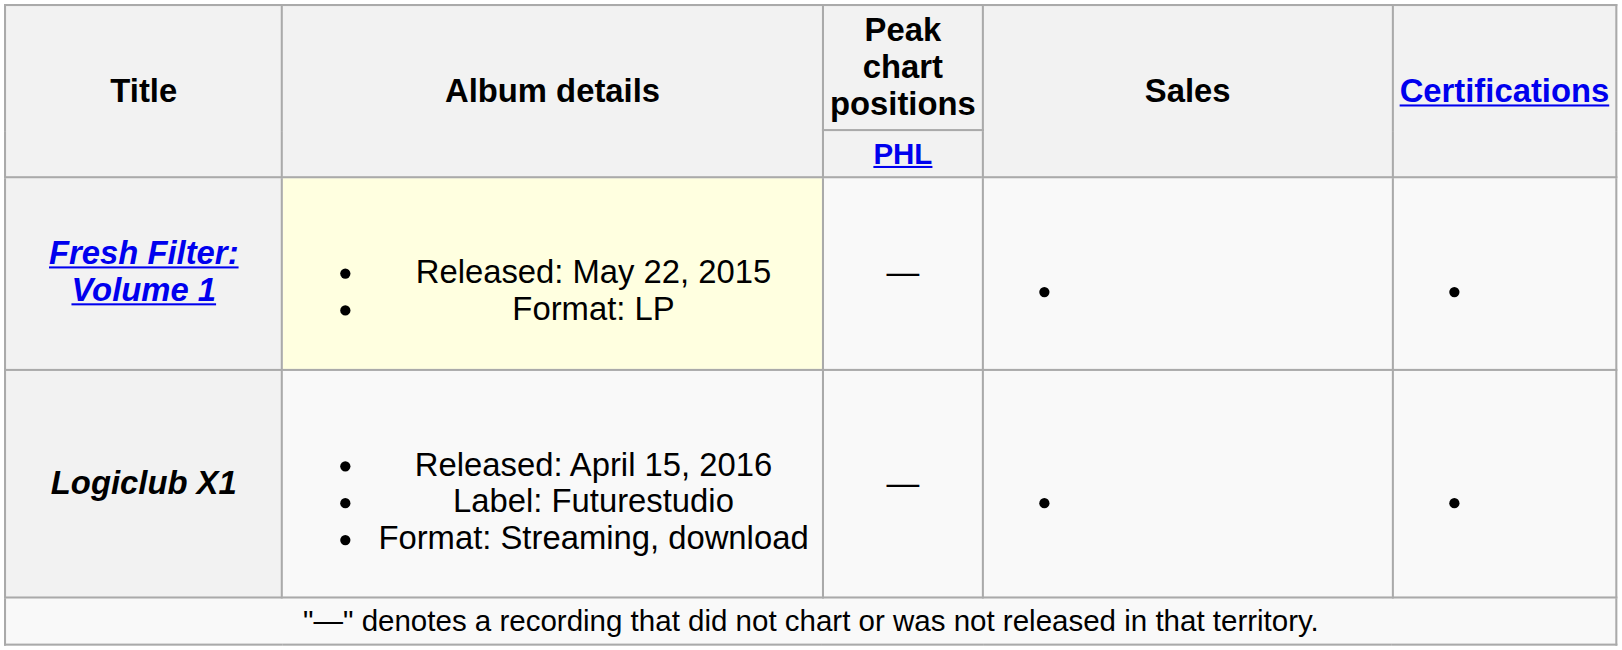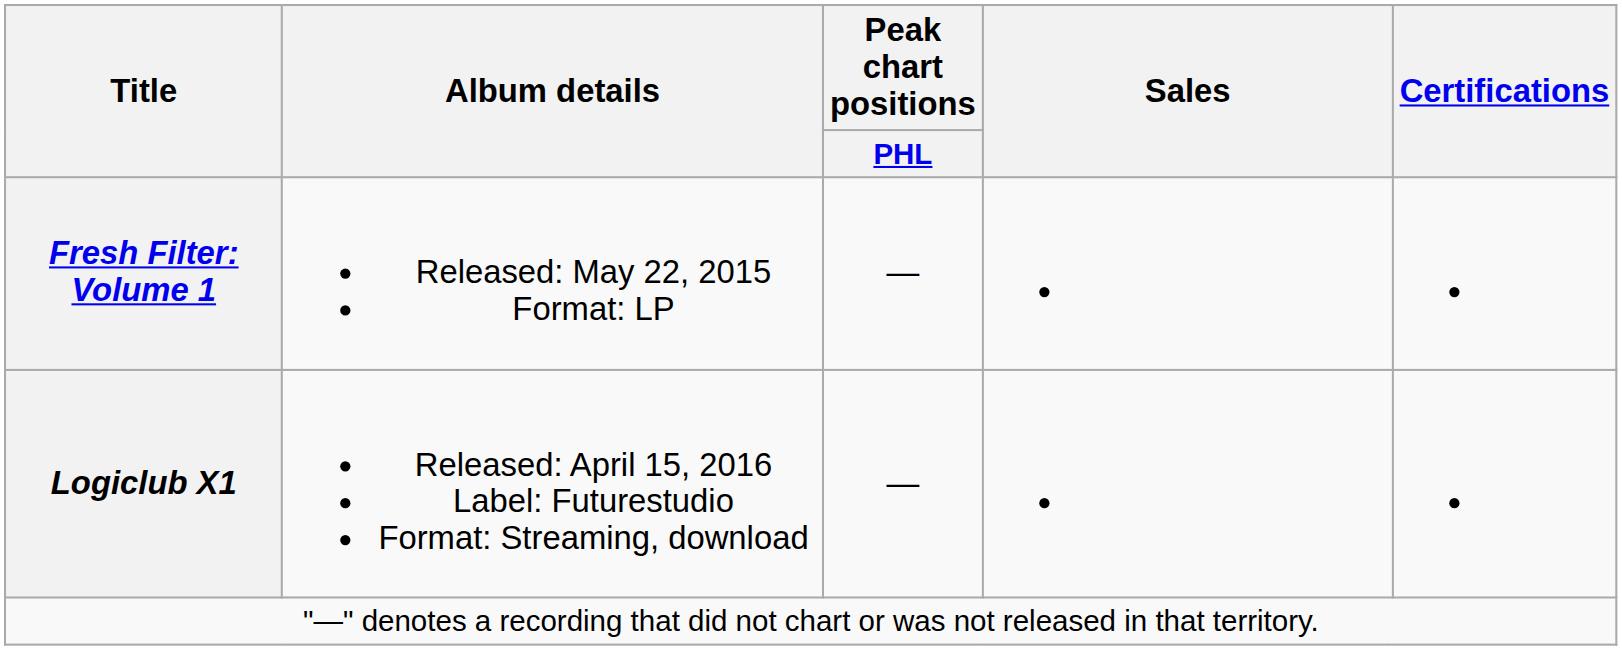(553, 292) lightyellow background -> (553, 292) no background
